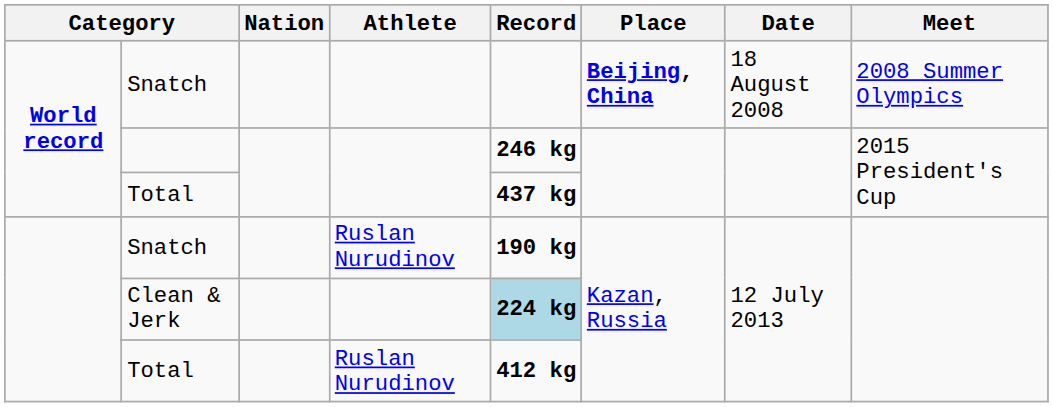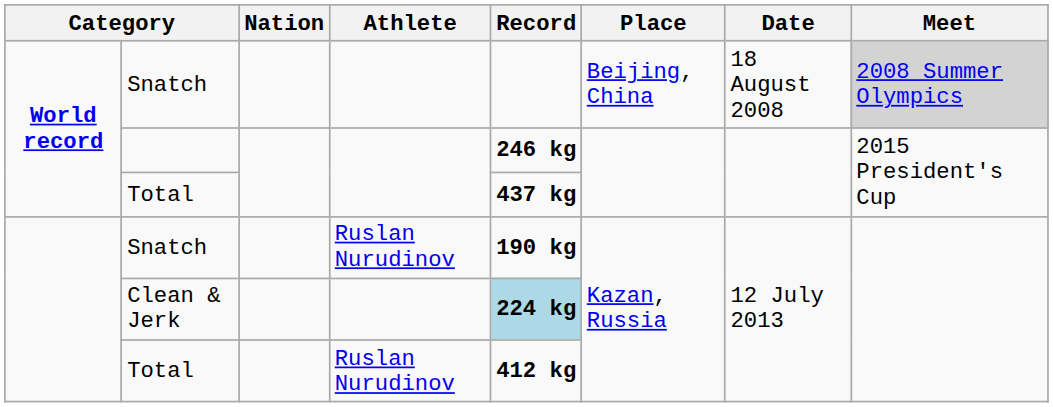(640, 85) bold -> (640, 85) normal
(930, 85) no background -> (930, 85) lightgrey background
